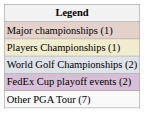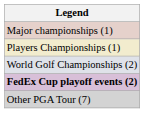(69, 82) normal -> (72, 82) bold
(49, 99) no background -> (49, 99) lightgrey background
